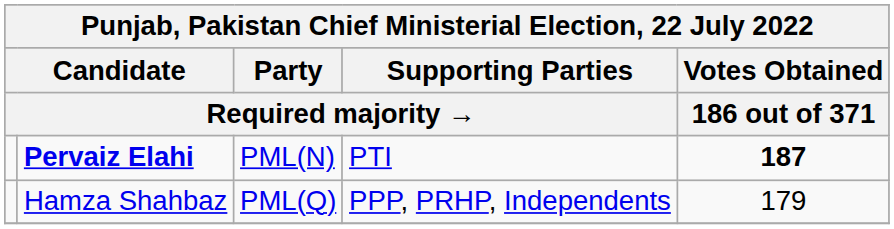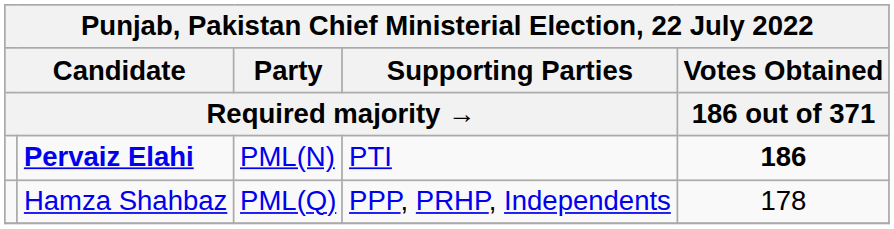(783, 157) 187 -> (783, 157) 186
(783, 200) 179 -> (783, 200) 178
